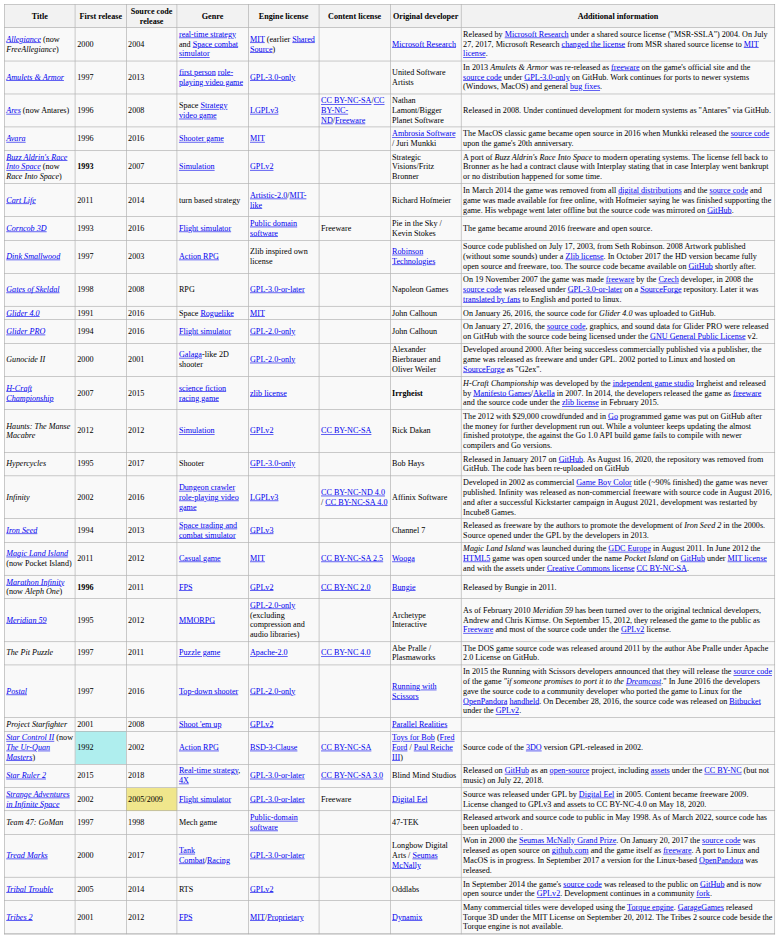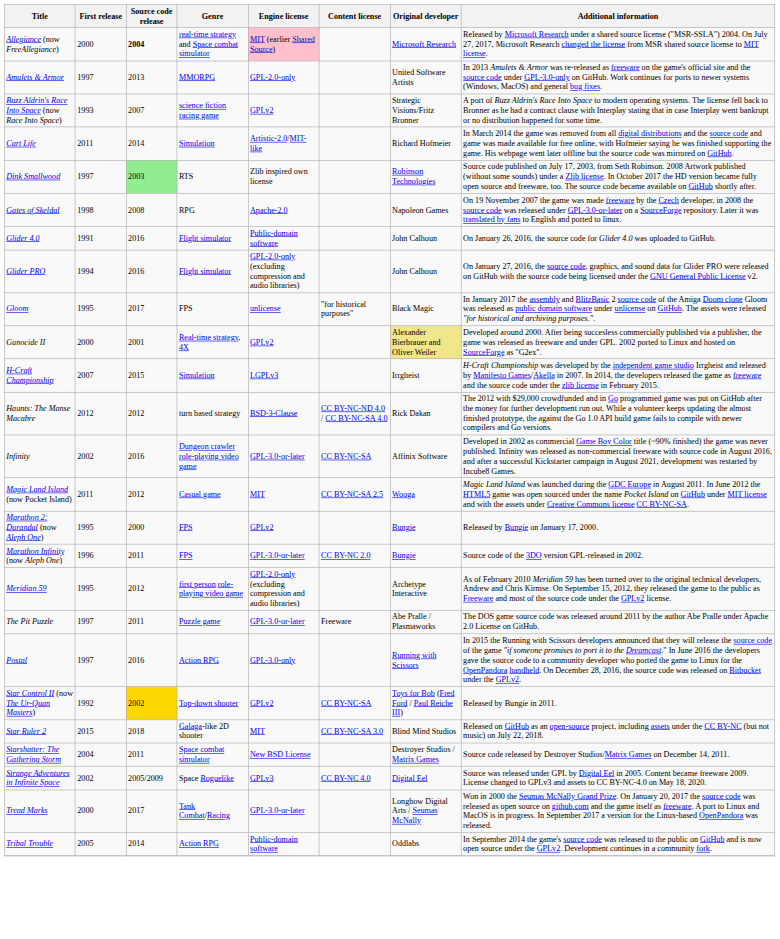(136, 44) normal -> (136, 44) bold
(282, 44) no background -> (282, 44) pink background
(211, 77) first person role-playing video game -> (197, 77) MMORPG
(273, 77) GPL-3.0-only -> (273, 77) GPL-2.0-only
- row: (38, 111)
- row: (16, 139)
(85, 167) bold -> (85, 111) normal
(197, 167) Simulation -> (203, 111) science fiction racing game
(210, 200) turn based strategy -> (197, 144) Simulation
- row: (26, 228)
(136, 257) no background -> (136, 177) lightgreen background
(199, 257) Action RPG -> (186, 177) RTS
(277, 290) GPL-3.0-or-later -> (269, 210) Apache-2.0
(206, 313) Space Roguelike -> (205, 238) Flight simulator
(257, 313) MIT -> (274, 238) Public-domain software
(273, 332) GPL-2.0-only -> (277, 271) GPL-2.0-only (excluding compression and audio libraries)
+ row: (17, 309)
(204, 360) Galaga-like 2D shooter -> (210, 342) Real-time strategy, 4X
(273, 360) GPL-2.0-only -> (262, 342) GPLv2
(416, 360) no background -> (416, 342) khaki background
(203, 393) science fiction racing game -> (197, 376) Simulation
(268, 393) zlib license -> (264, 376) LGPLv3
(407, 393) bold -> (406, 376) normal
(197, 431) Simulation -> (210, 414) turn based strategy
(262, 431) GPLv2 -> (274, 414) BSD-3-Clause
(346, 431) CC BY-NC-SA -> (354, 414) CC BY-NC-ND 4.0 / CC BY-NC-SA 4.0
- row: (26, 464)
(264, 497) LGPLv3 -> (277, 456) GPL-3.0-or-later
(354, 497) CC BY-NC-ND 4.0 / CC BY-NC-SA 4.0 -> (346, 456) CC BY-NC-SA
- row: (22, 530)
+ row: (31, 528)
(85, 587) bold -> (85, 556) normal
(262, 587) GPLv2 -> (277, 556) GPL-3.0-or-later
(510, 587) Released by Bungie in 2011. -> (553, 556) Source code of the 3DO version GPL-released in 2002.
(197, 620) MMORPG -> (211, 589) first person role-playing video game
(269, 653) Apache-2.0 -> (277, 622) GPL-3.0-or-later
(346, 653) CC BY-NC 4.0 -> (336, 622) Freeware
(209, 691) Top-down shooter -> (199, 660) Action RPG
(273, 691) GPL-2.0-only -> (273, 660) GPL-3.0-only
- row: (37, 724)
(85, 748) paleturquoise background -> (85, 703) no background
(136, 748) no background -> (136, 703) gold background
(199, 748) Action RPG -> (209, 703) Top-down shooter
(274, 748) BSD-3-Clause -> (262, 703) GPLv2
(553, 748) Source code of the 3DO version GPL-released in 2002. -> (510, 703) Released by Bungie in 2011.
(210, 776) Real-time strategy, 4X -> (204, 731) Galaga-like 2D shooter
(277, 776) GPL-3.0-or-later -> (257, 731) MIT
+ row: (34, 755)
(145, 799) khaki background -> (145, 778) no background
(205, 799) Flight simulator -> (206, 778) Space Roguelike
(277, 799) GPL-3.0-or-later -> (262, 778) GPLv3
(336, 799) Freeware -> (346, 778) CC BY-NC 4.0
- row: (35, 823)
(186, 889) RTS -> (199, 844) Action RPG
(262, 889) GPLv2 -> (274, 844) Public-domain software
- row: (19, 917)
